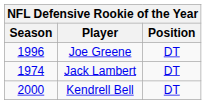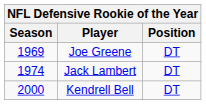(31, 52) 1996 -> (31, 52) 1969
